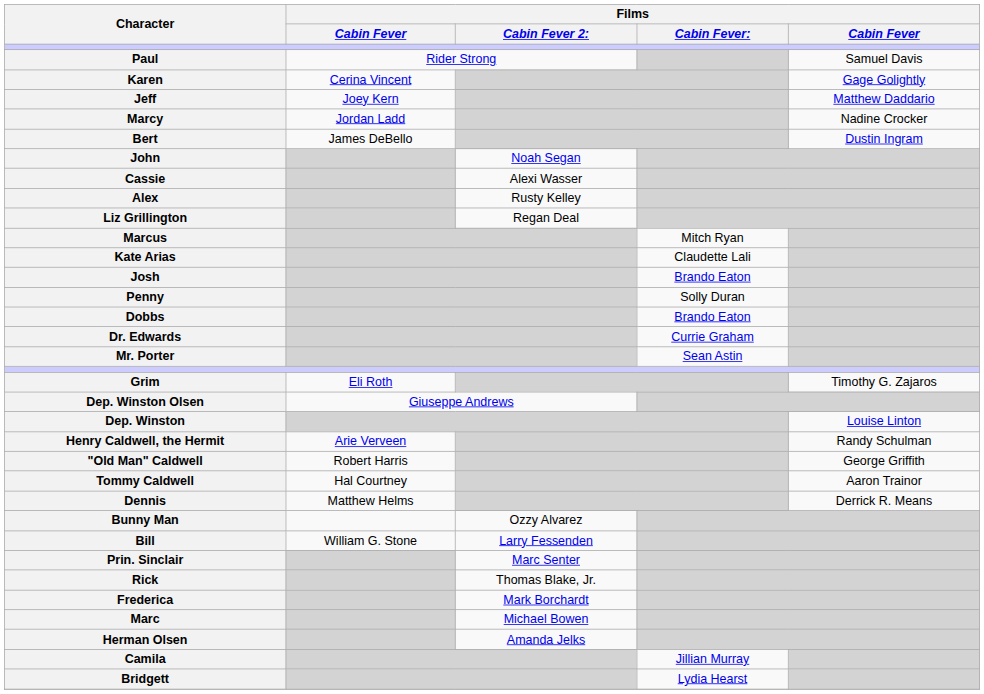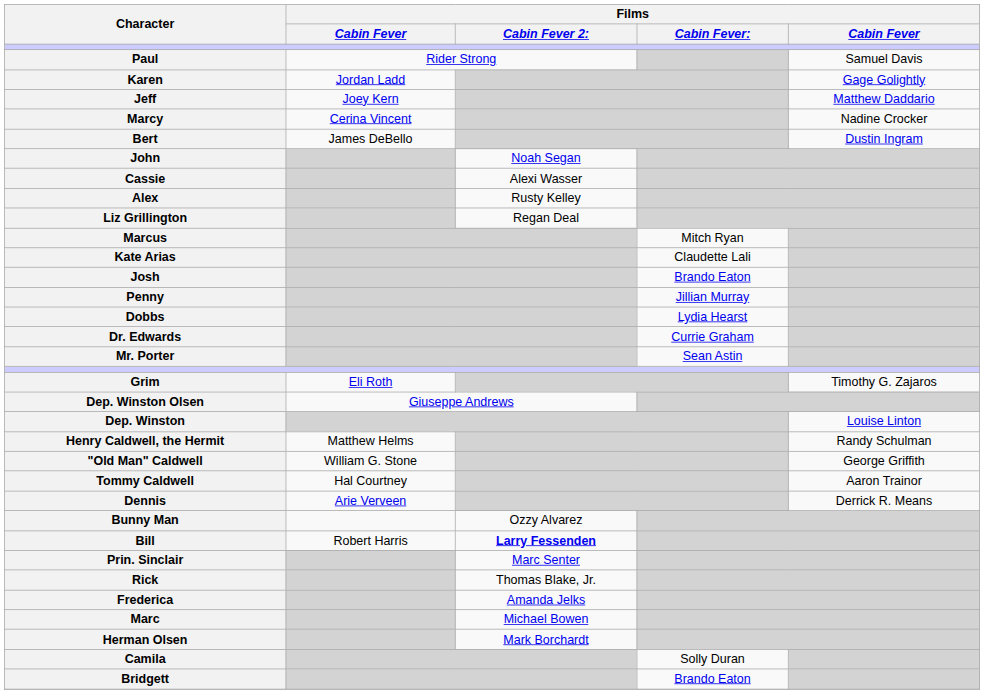(371, 79) Cerina Vincent -> (371, 79) Jordan Ladd
(371, 119) Jordan Ladd -> (371, 119) Cerina Vincent
(713, 297) Solly Duran -> (713, 297) Jillian Murray
(713, 317) Brando Eaton -> (713, 317) Lydia Hearst
(371, 441) Arie Verveen -> (371, 441) Matthew Helms
(371, 461) Robert Harris -> (371, 461) William G. Stone
(371, 500) Matthew Helms -> (371, 500) Arie Verveen
(371, 540) William G. Stone -> (371, 540) Robert Harris
(546, 540) normal -> (546, 540) bold
(546, 599) Mark Borchardt -> (546, 599) Amanda Jelks
(546, 639) Amanda Jelks -> (546, 639) Mark Borchardt
(713, 659) Jillian Murray -> (713, 659) Solly Duran
(713, 679) Lydia Hearst -> (713, 679) Brando Eaton
